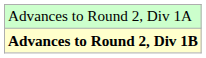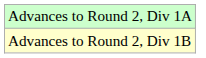(103, 40) bold -> (100, 40) normal
